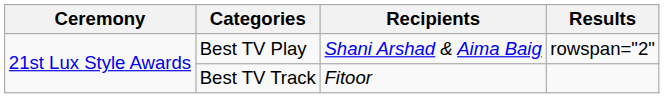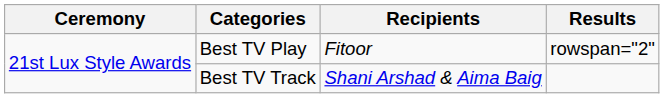(433, 48) Shani Arshad & Aima Baig -> (348, 48) Fitoor
(348, 78) Fitoor -> (433, 78) Shani Arshad & Aima Baig
